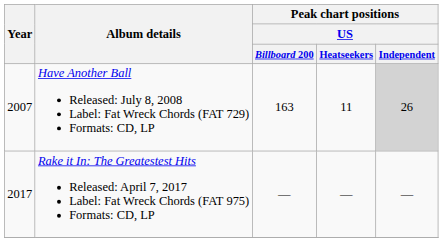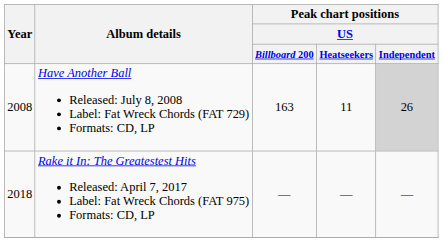(20, 107) 2007 -> (20, 107) 2008
(20, 194) 2017 -> (20, 194) 2018
